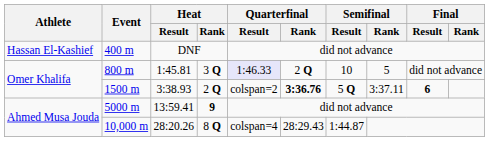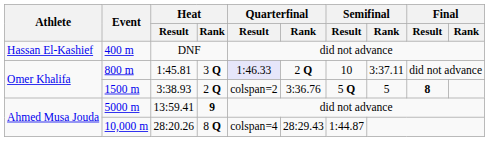(387, 70) 5 -> (387, 70) 3:37.11
(303, 89) bold -> (303, 89) normal
(387, 89) 3:37.11 -> (387, 89) 5
(427, 89) 6 -> (427, 89) 8
